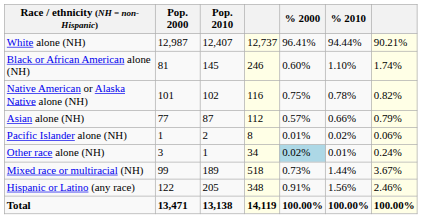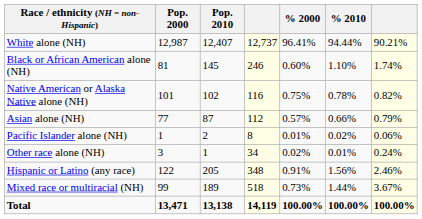(296, 153) lightblue background -> (296, 153) no background
rows swapped: (75, 170) <-> (71, 187)
